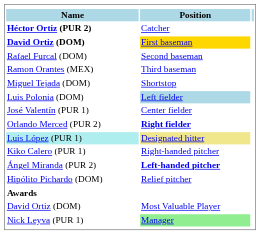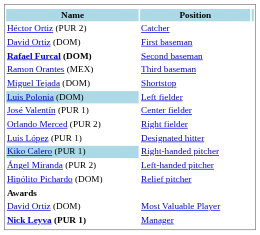(49, 28) bold -> (47, 28) normal
(46, 42) bold -> (44, 42) normal
(167, 42) gold background -> (167, 42) no background
(47, 56) normal -> (49, 56) bold
(45, 97) no background -> (45, 97) lightblue background
(162, 97) lightblue background -> (162, 97) no background
(166, 124) bold -> (164, 124) normal
(44, 138) paleturquoise background -> (44, 138) no background
(173, 138) khaki background -> (173, 138) no background
(46, 152) no background -> (46, 152) lightblue background
(181, 165) bold -> (177, 165) normal
(45, 220) normal -> (46, 220) bold
(157, 220) lightgreen background -> (157, 220) no background
